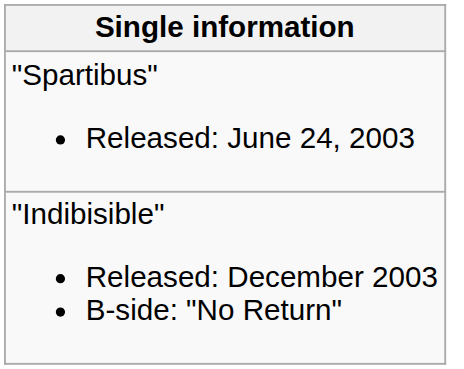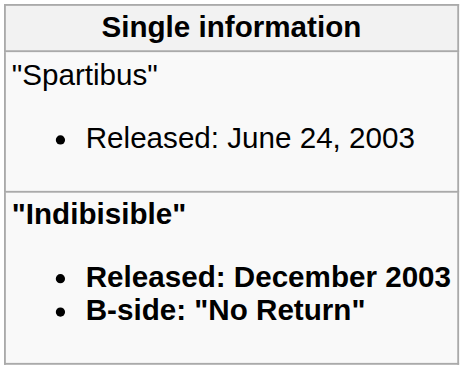(225, 263) normal -> (231, 263) bold
